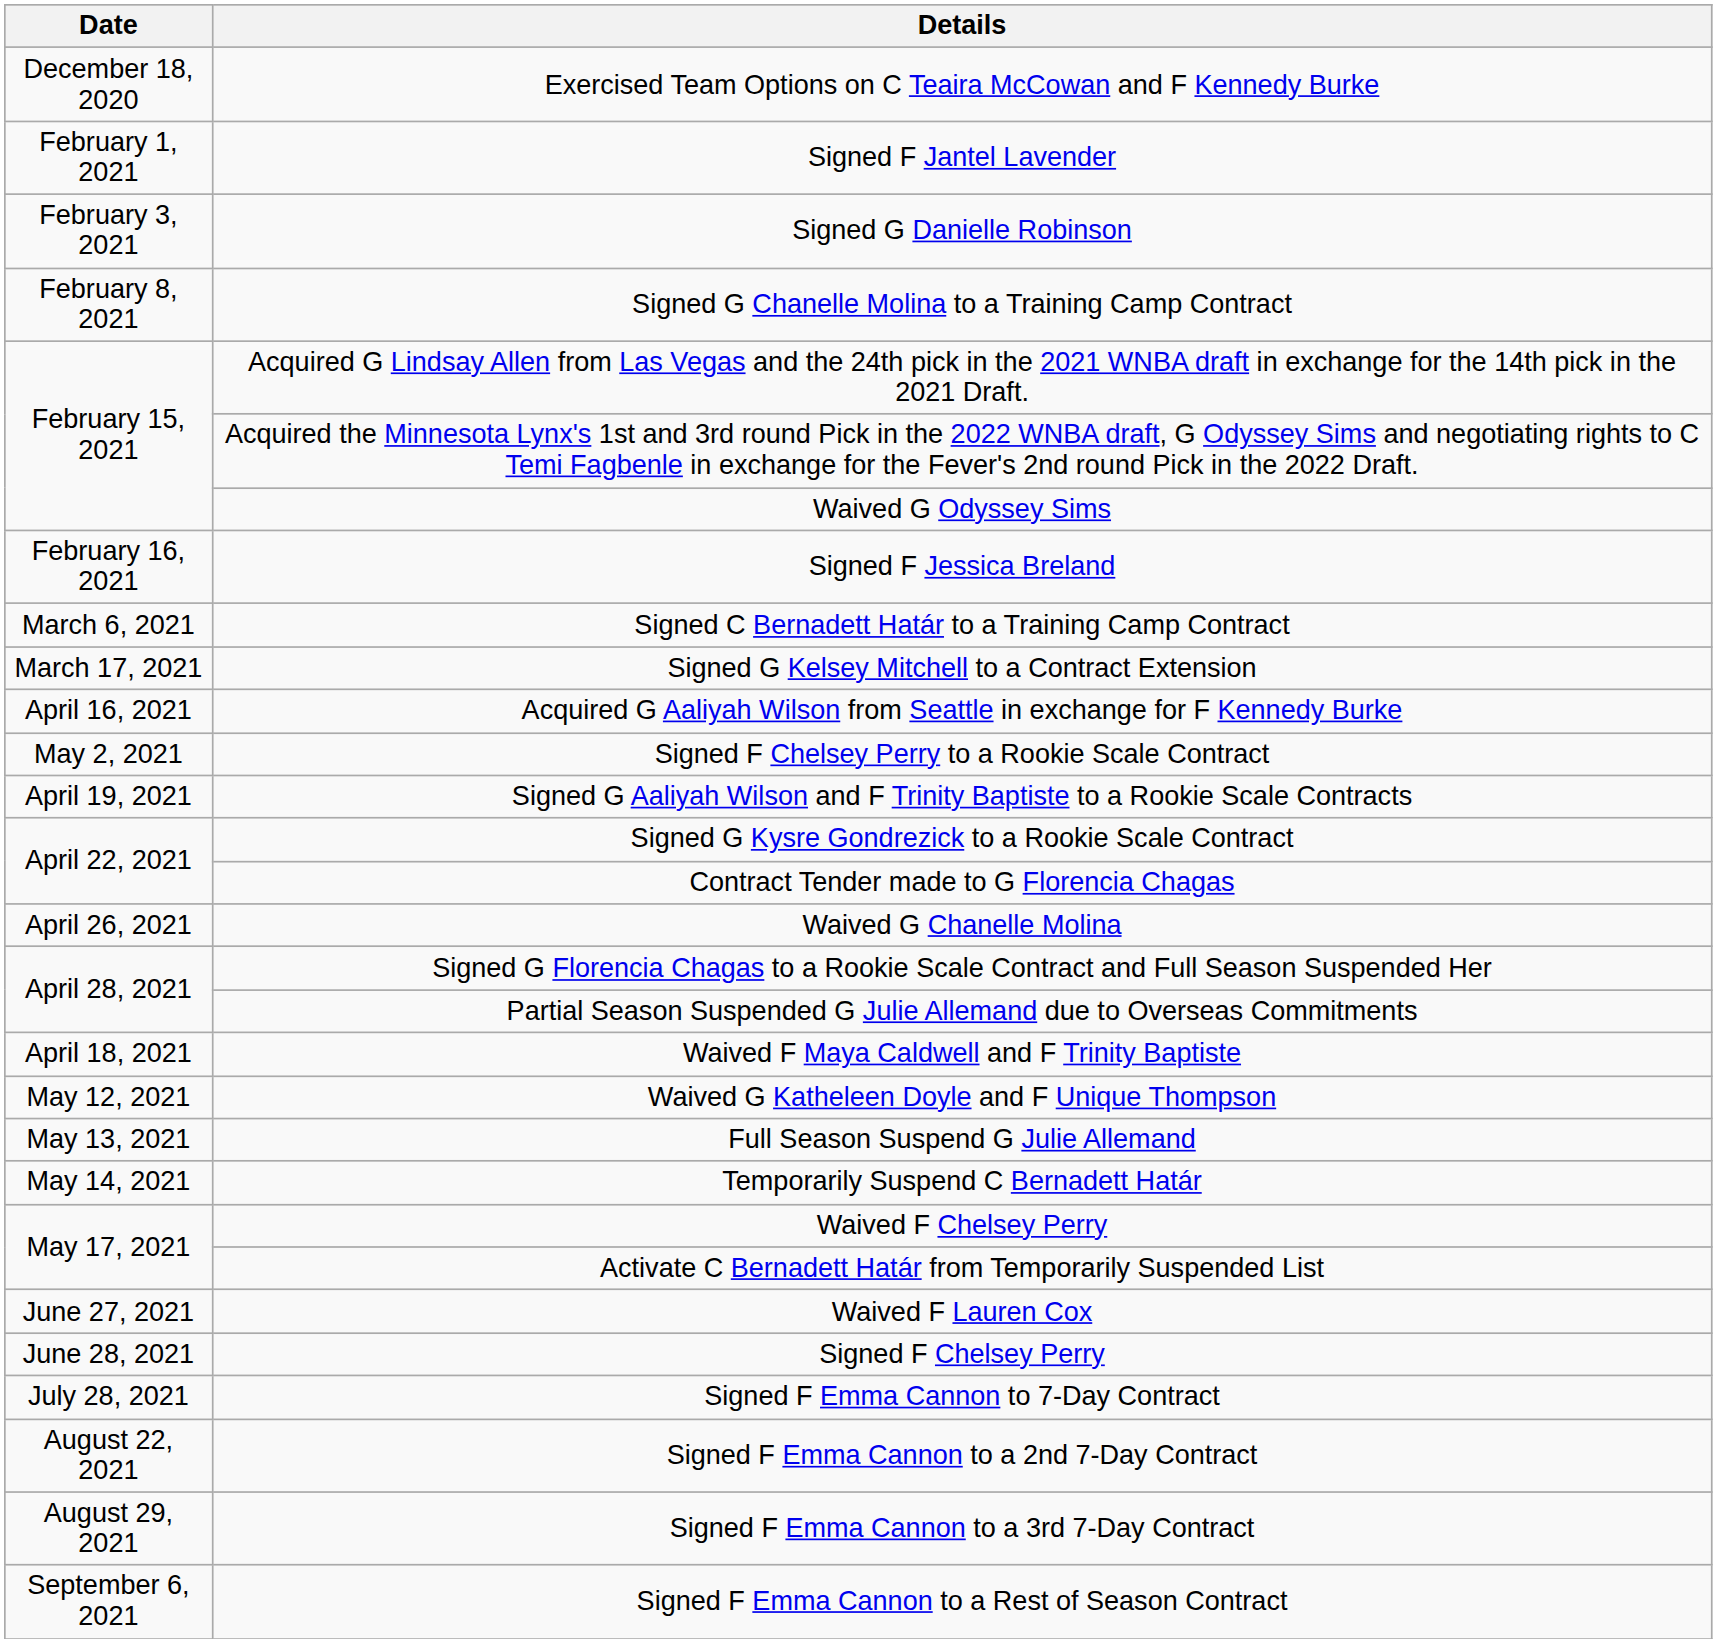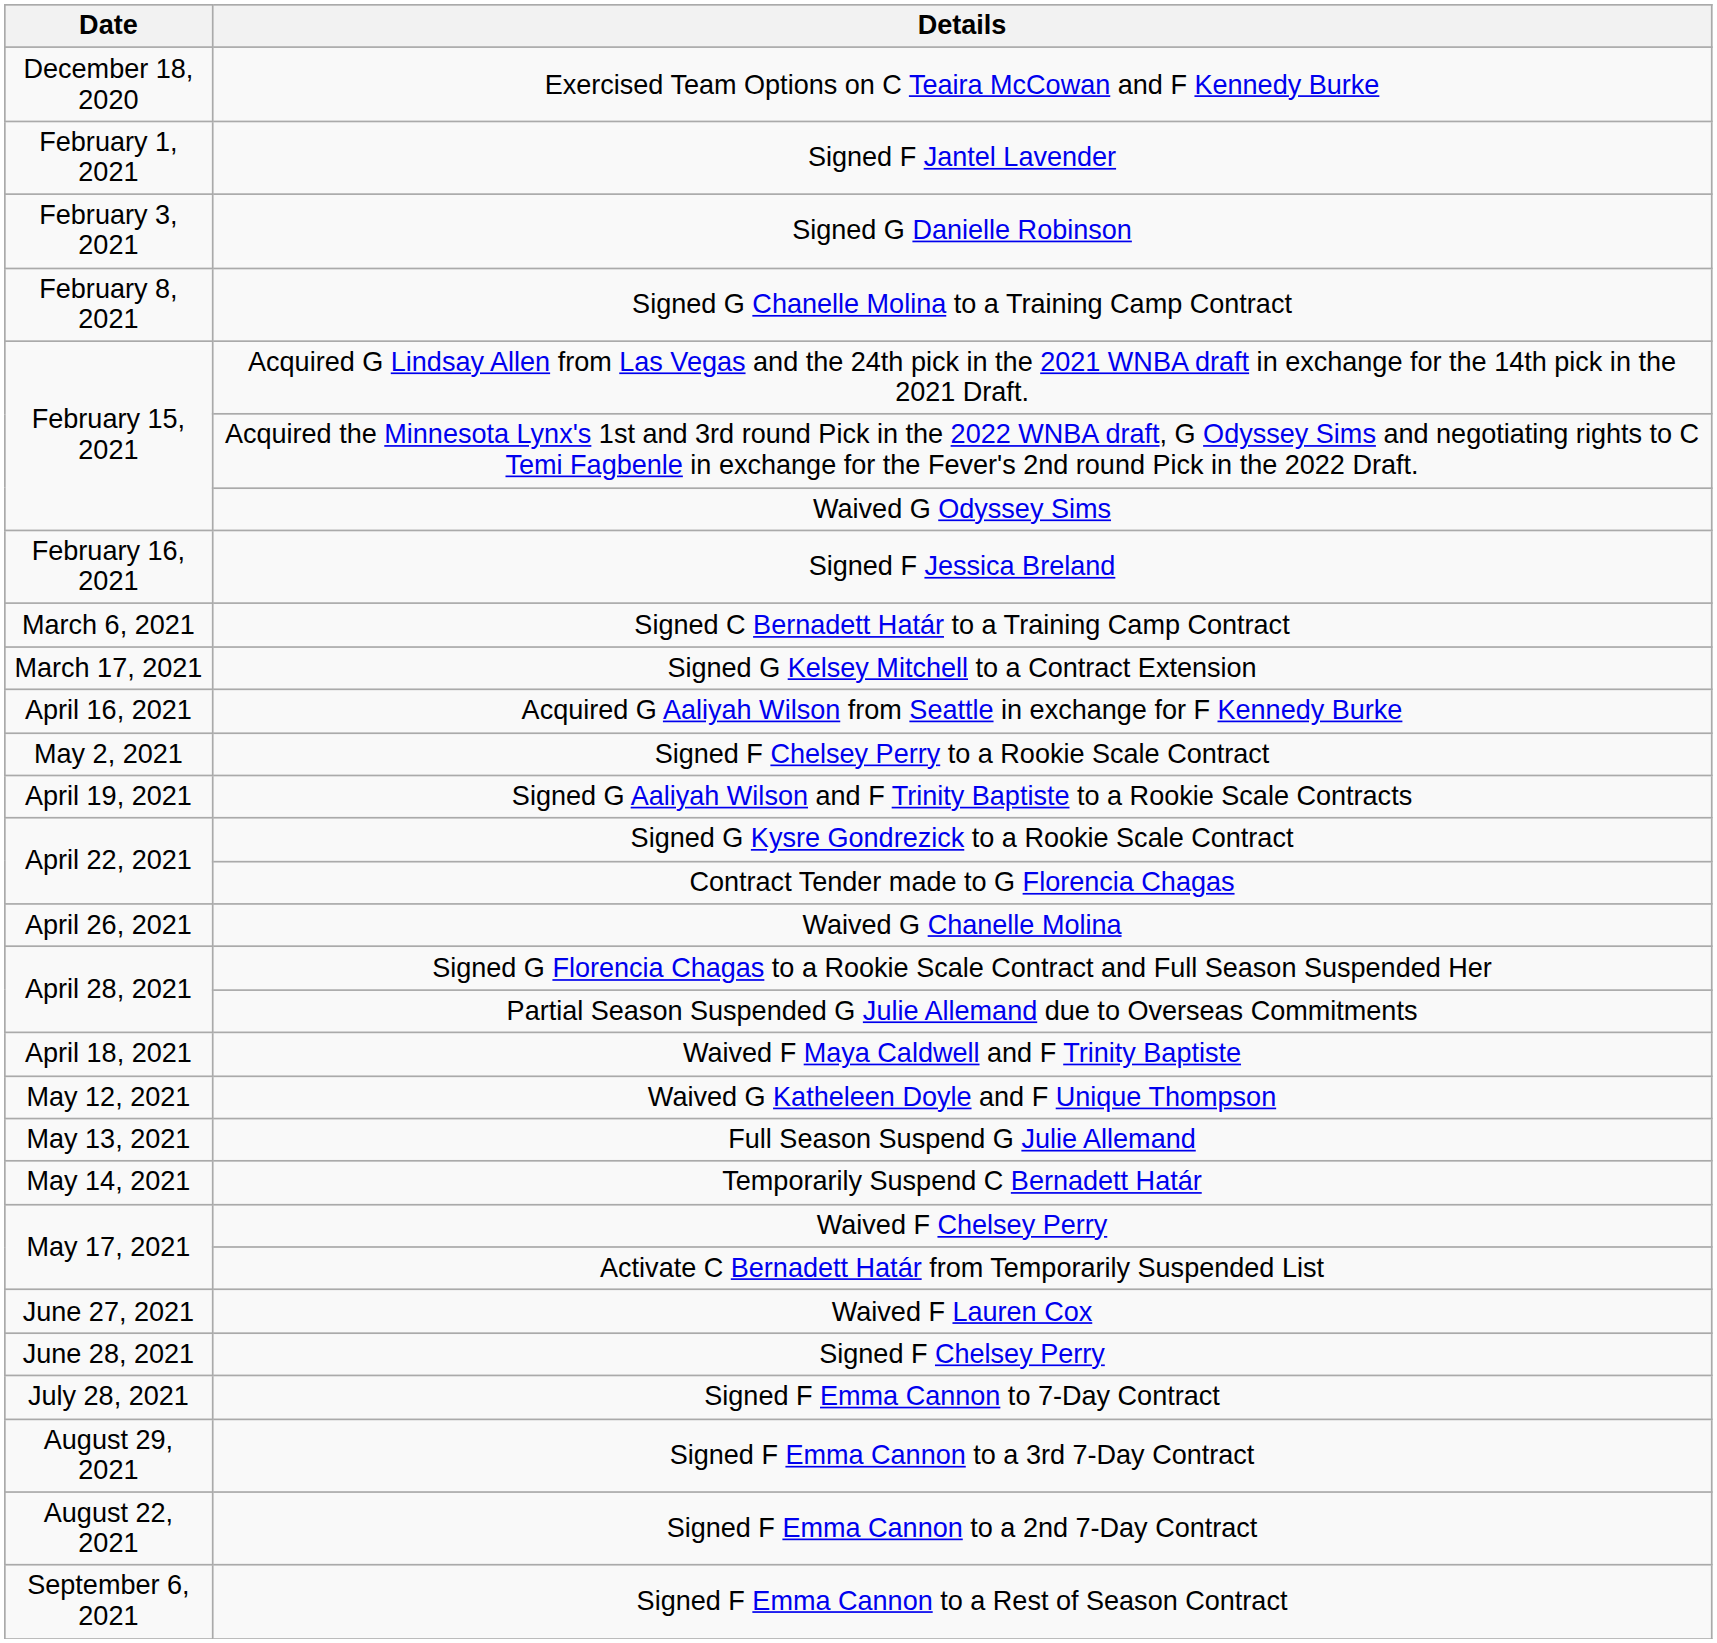rows swapped: (962, 1454) <-> (962, 1528)
